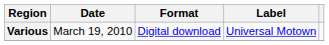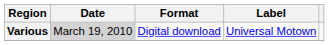(93, 31) no background -> (93, 31) lightgrey background
